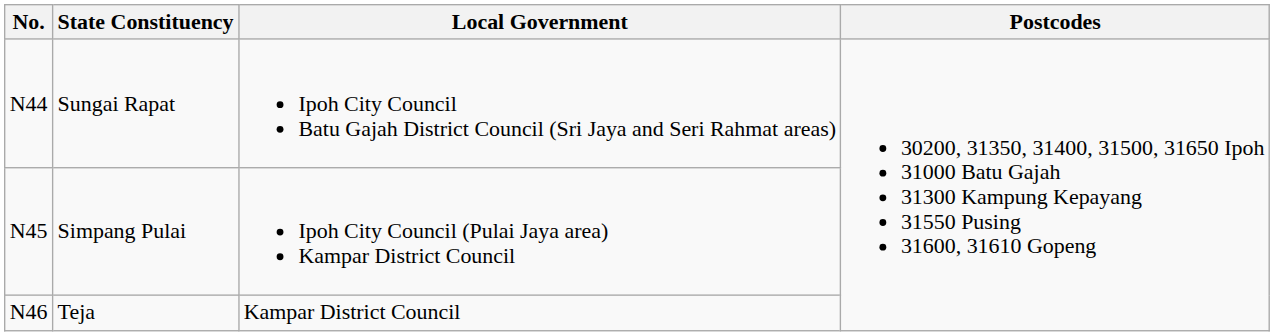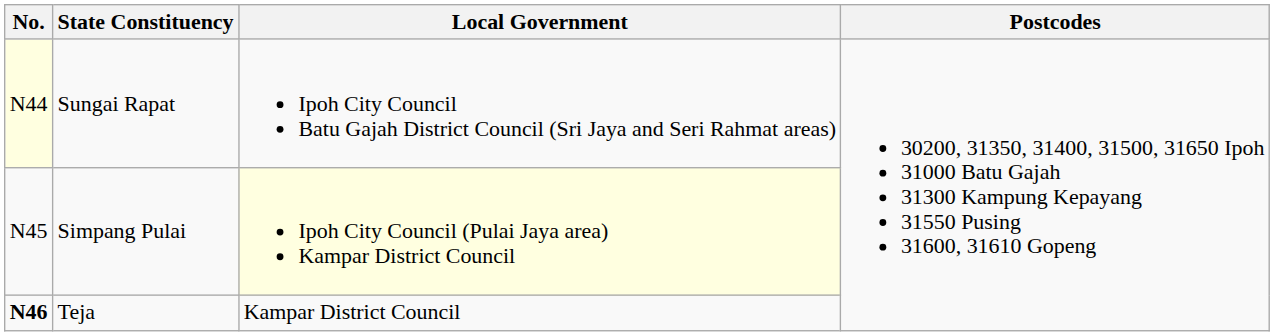(29, 103) no background -> (29, 103) lightyellow background
(540, 244) no background -> (540, 244) lightyellow background
(29, 312) normal -> (29, 312) bold
